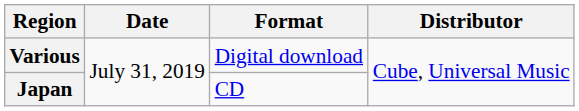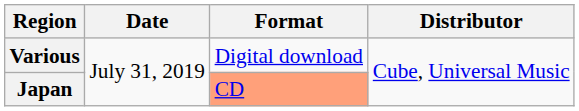(229, 88) no background -> (229, 88) lightsalmon background
